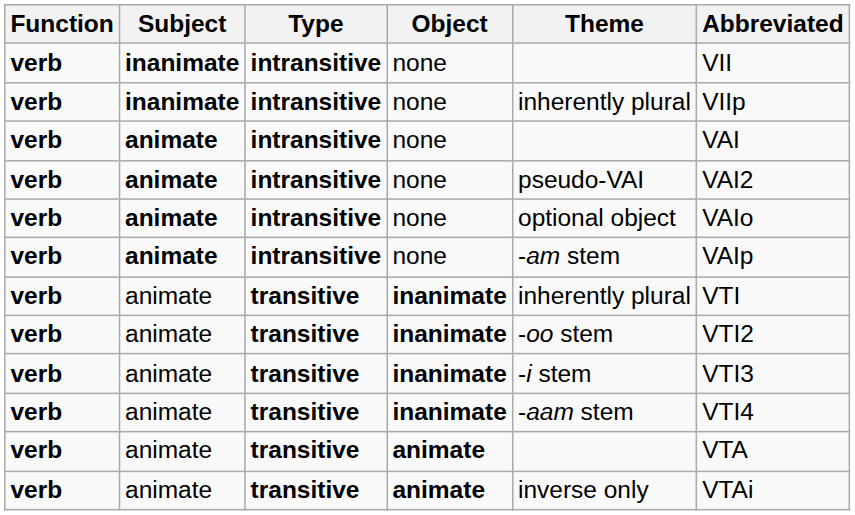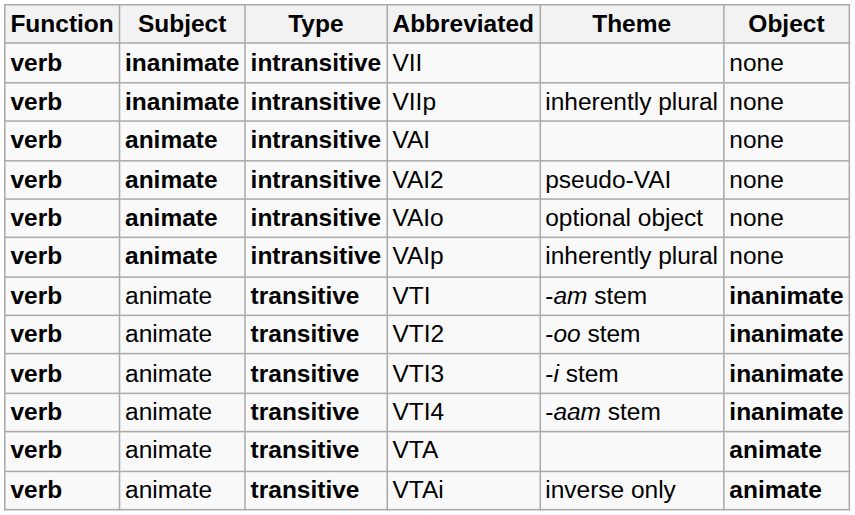columns swapped: (450, 23) <-> (773, 23)
(569, 256) -am stem -> (632, 256) inherently plural
(604, 295) inherently plural -> (596, 295) -am stem
